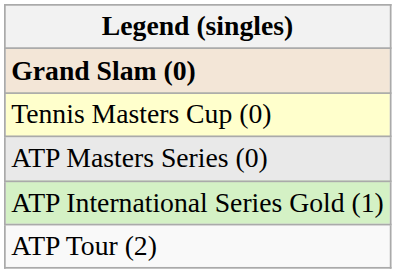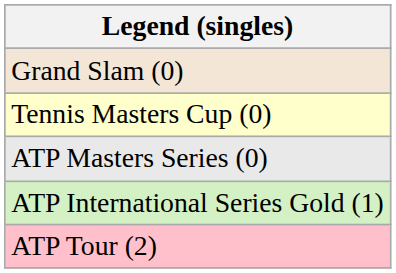(104, 70) bold -> (97, 70) normal
(84, 245) no background -> (84, 245) pink background
